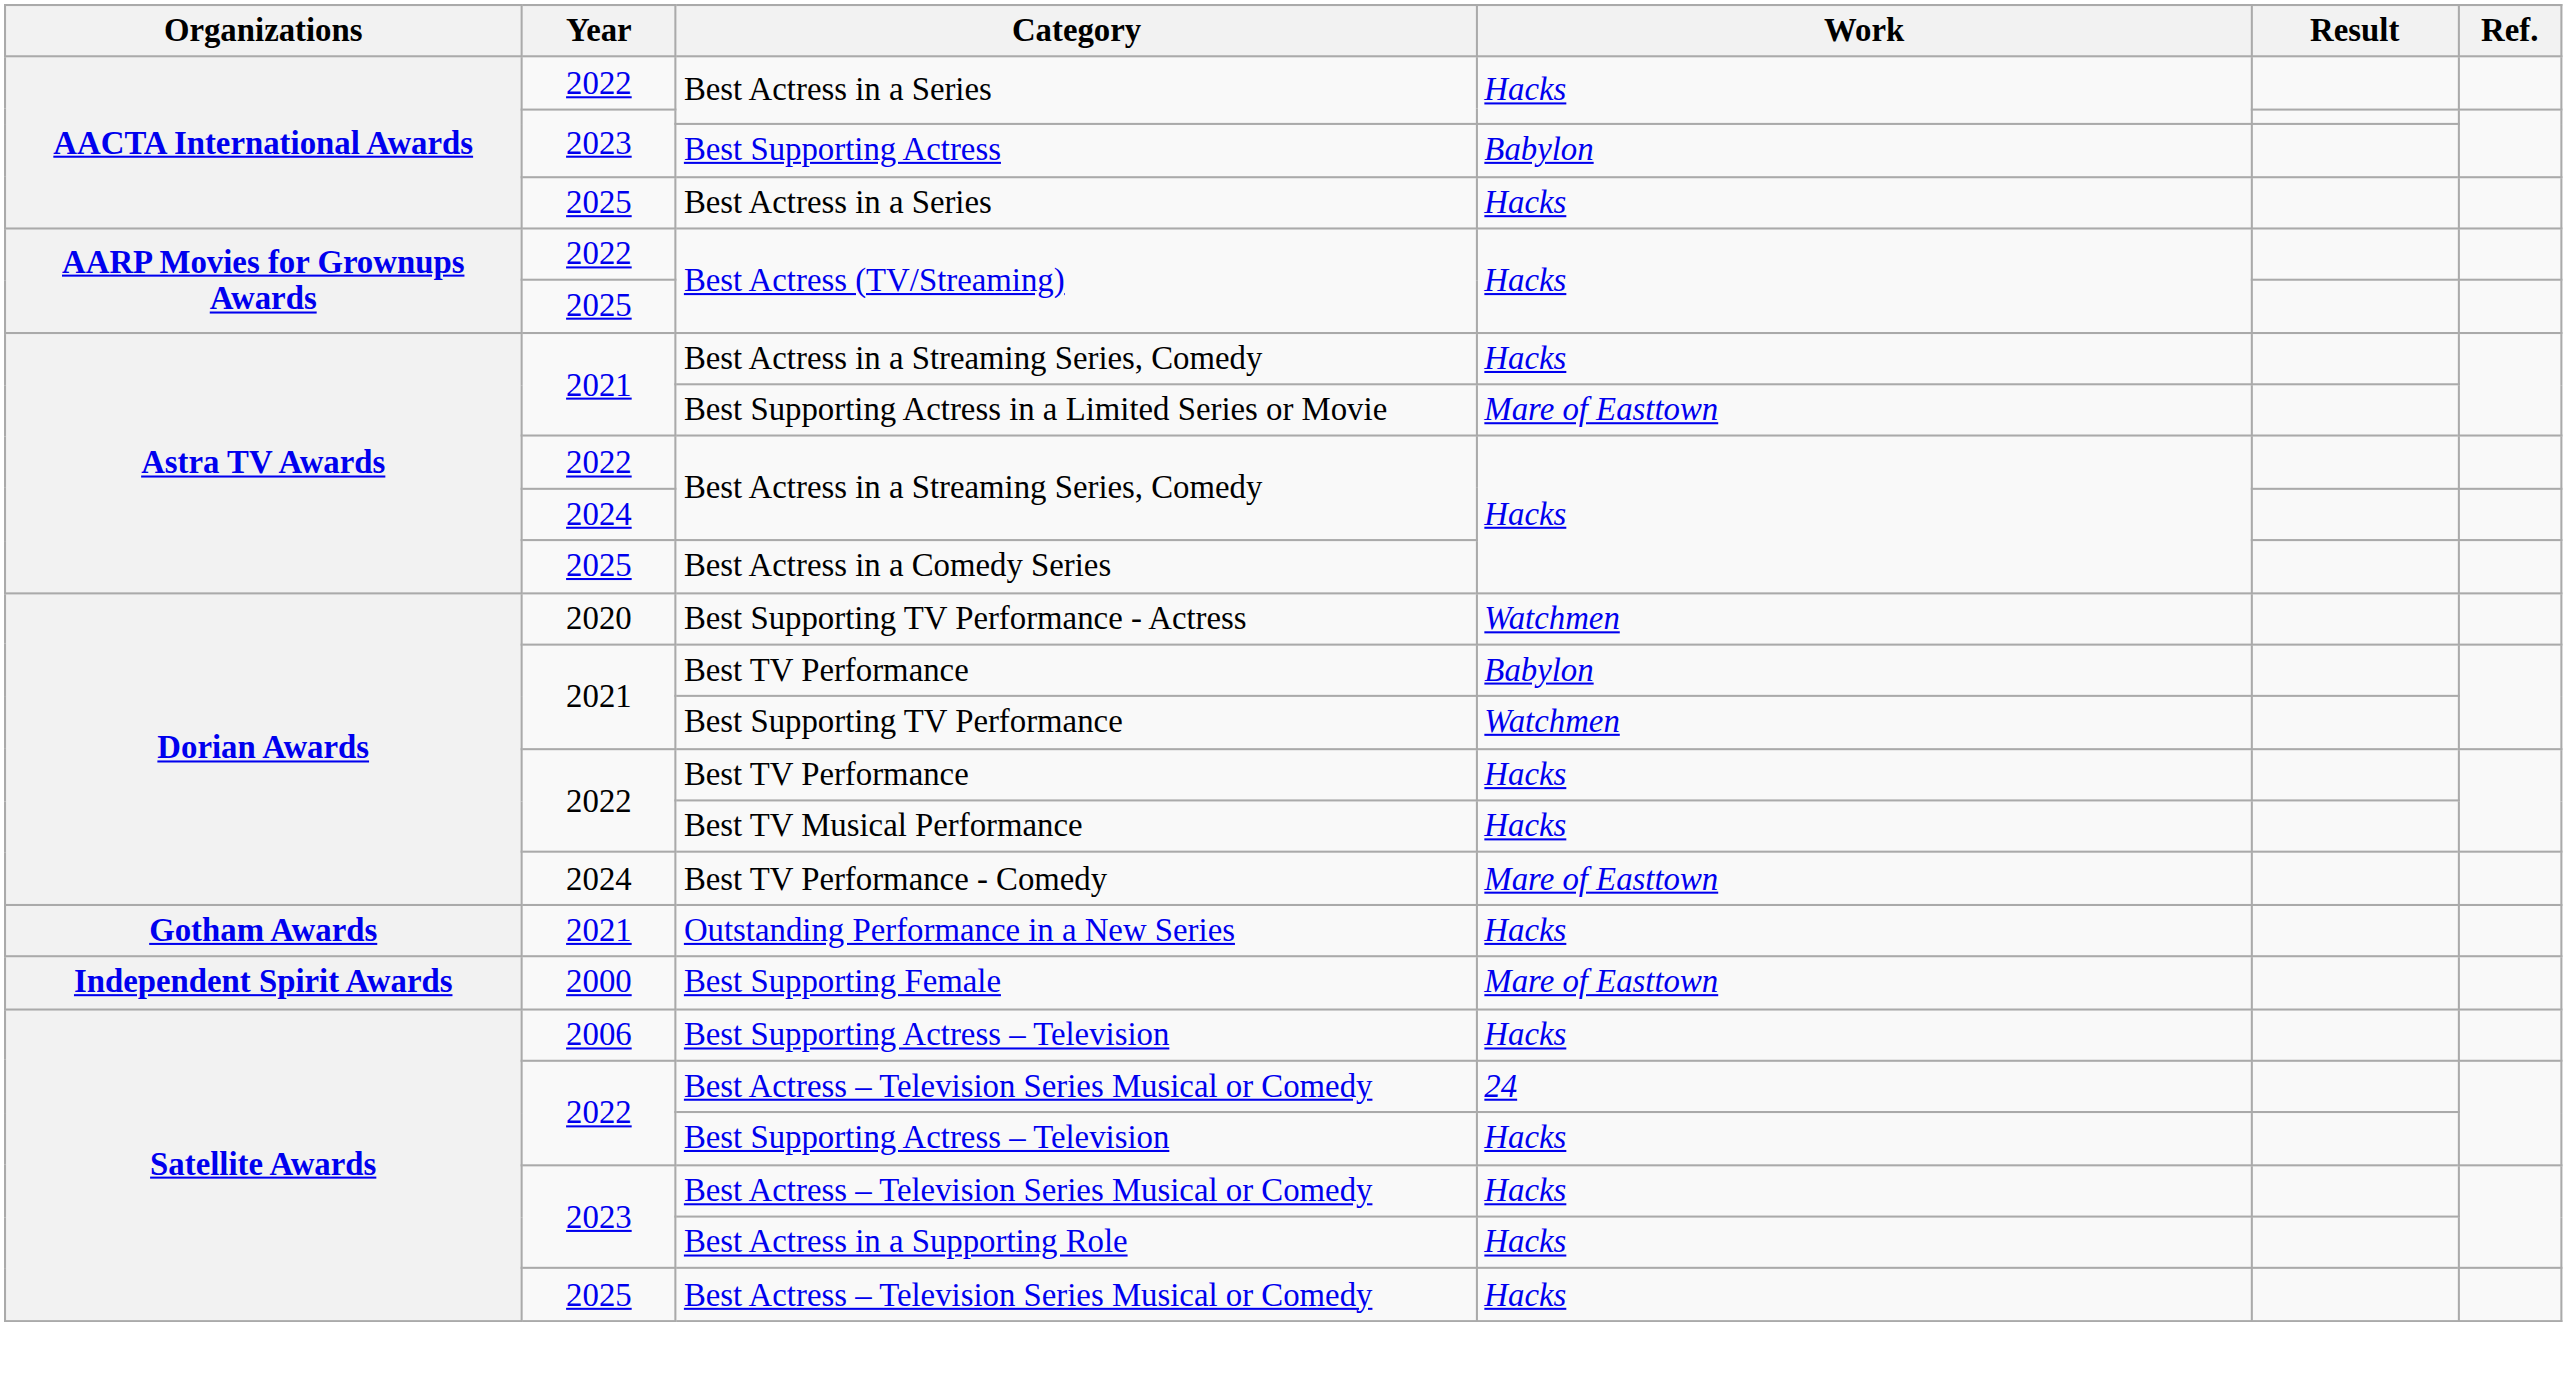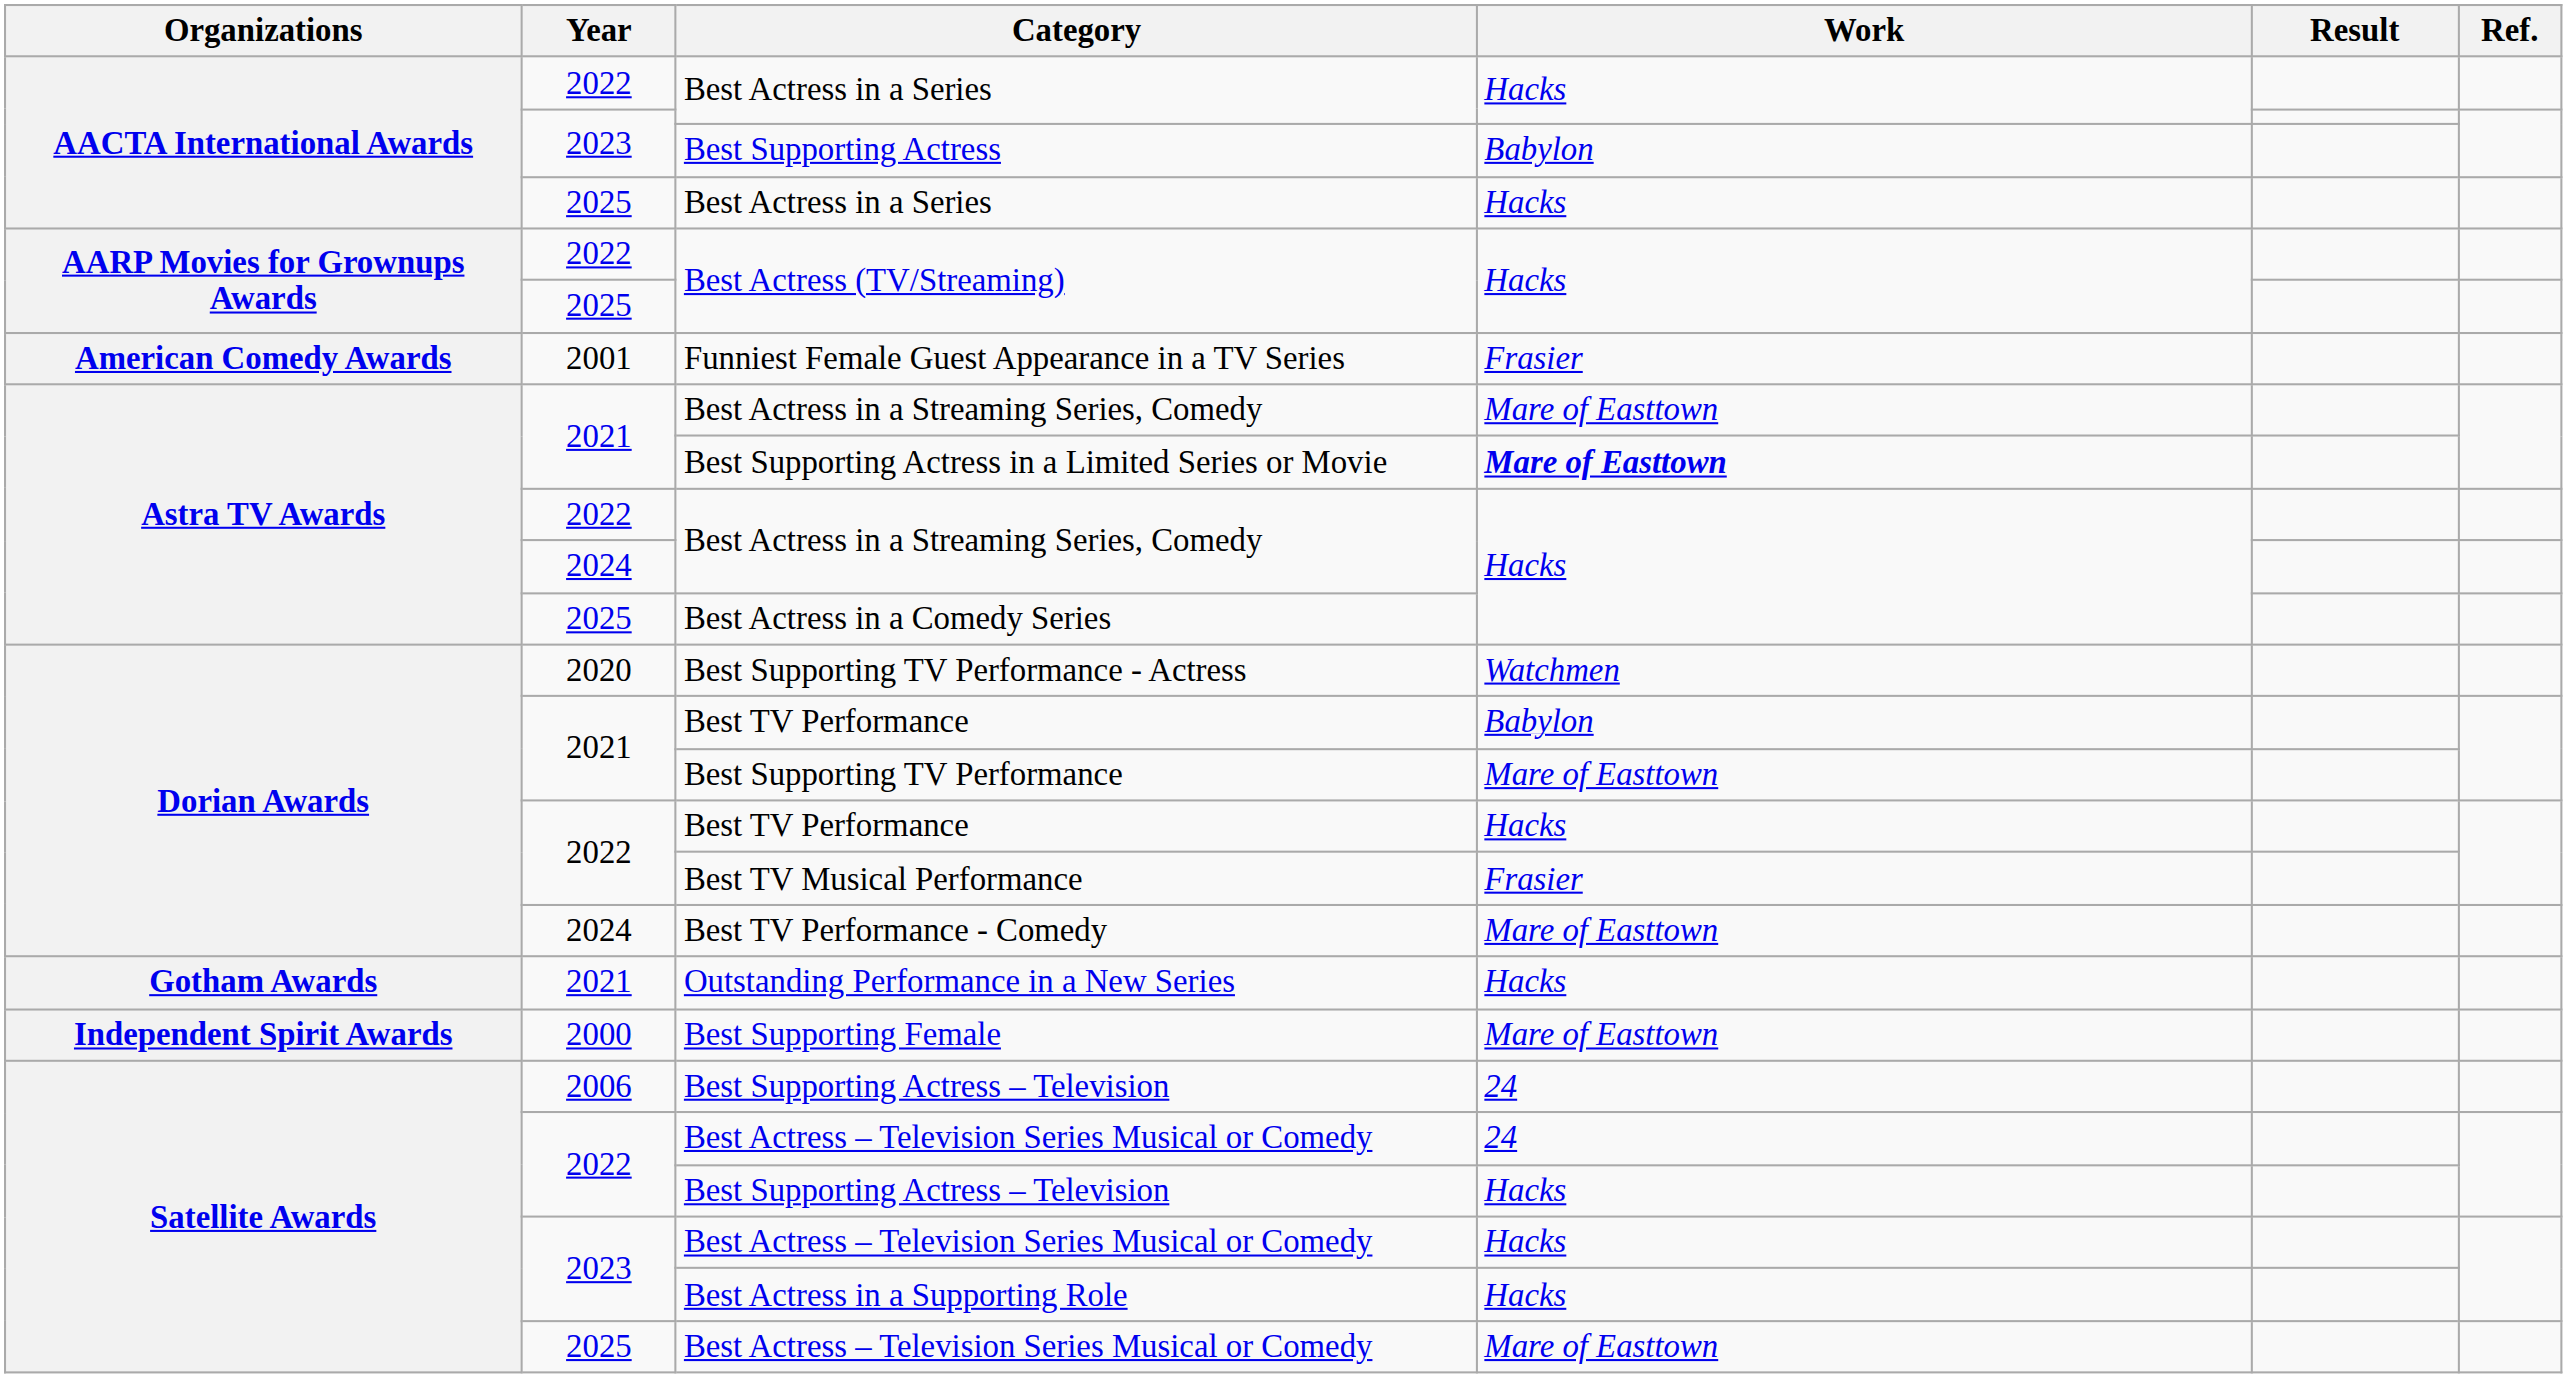+ row: (599, 357)
(1525, 357) Hacks -> (1601, 409) Mare of Easttown
(1601, 409) normal -> (1606, 461) bold
(1552, 721) Watchmen -> (1601, 773) Mare of Easttown
(1525, 825) Hacks -> (1534, 877) Frasier
(1525, 1033) Hacks -> (1501, 1086) 24
(1525, 1294) Hacks -> (1601, 1346) Mare of Easttown
